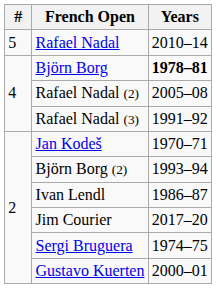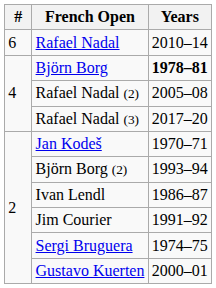(12, 42) 5 -> (12, 42) 6
(180, 118) 1991–92 -> (180, 118) 2017–20
(180, 220) 2017–20 -> (180, 220) 1991–92
